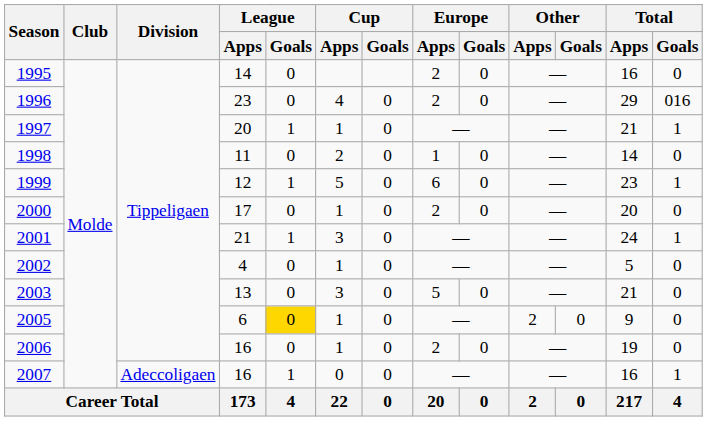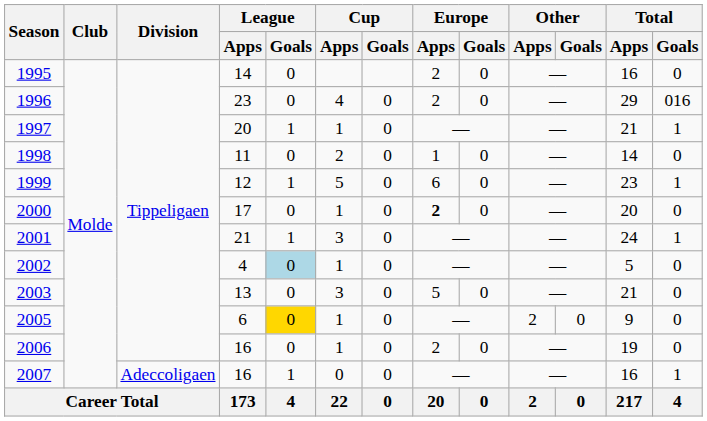(436, 210) normal -> (436, 210) bold
(291, 264) no background -> (291, 264) lightblue background
